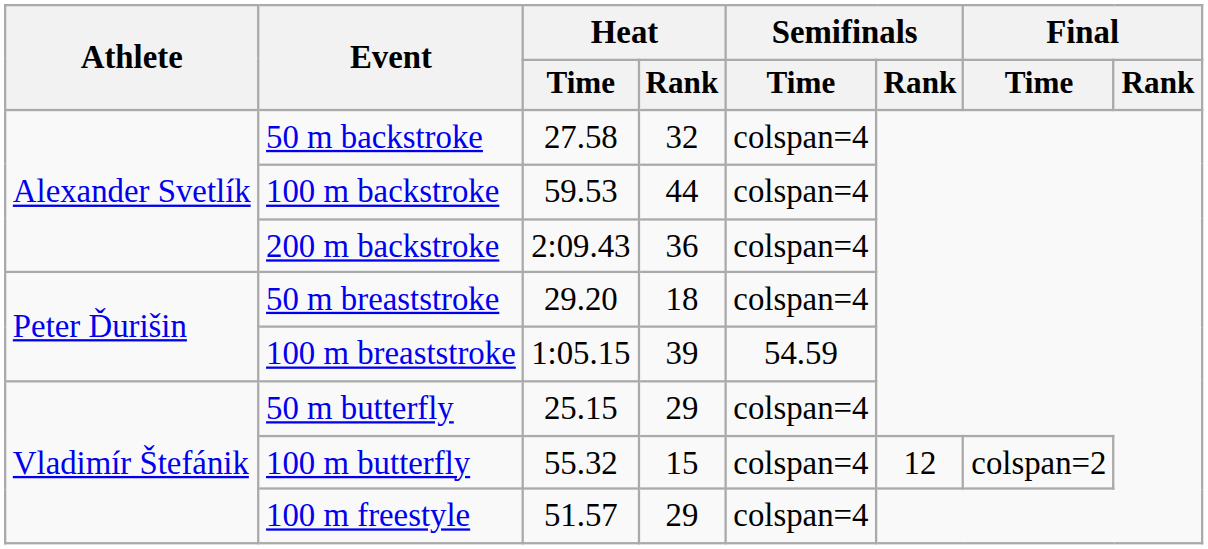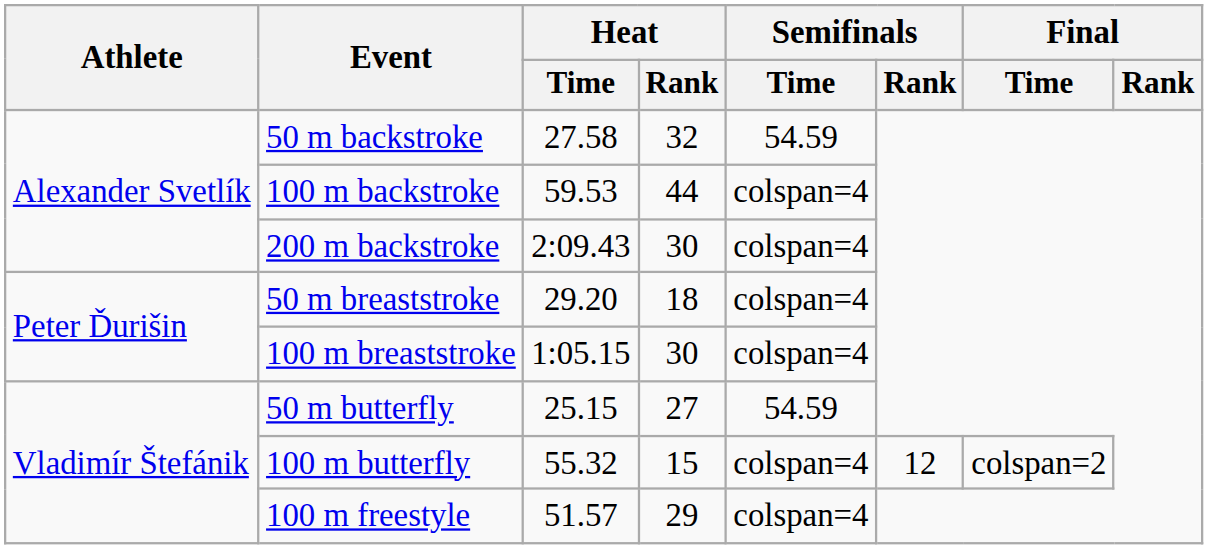(801, 137) colspan=4 -> (801, 137) 54.59
(682, 245) 36 -> (682, 245) 30
(682, 353) 39 -> (682, 353) 30
(801, 353) 54.59 -> (801, 353) colspan=4
(682, 408) 29 -> (682, 408) 27
(801, 408) colspan=4 -> (801, 408) 54.59
